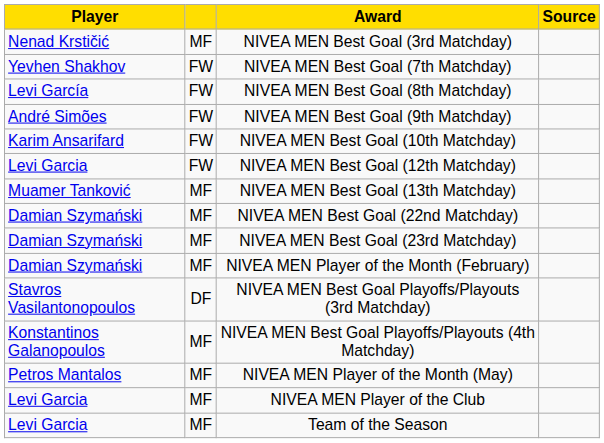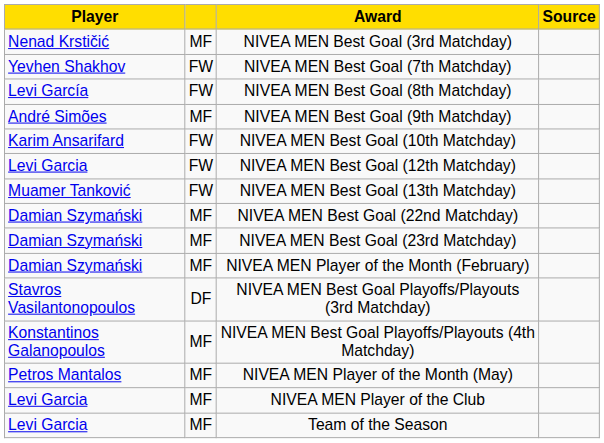(201, 116) FW -> (201, 116) MF
(201, 191) MF -> (201, 191) FW
